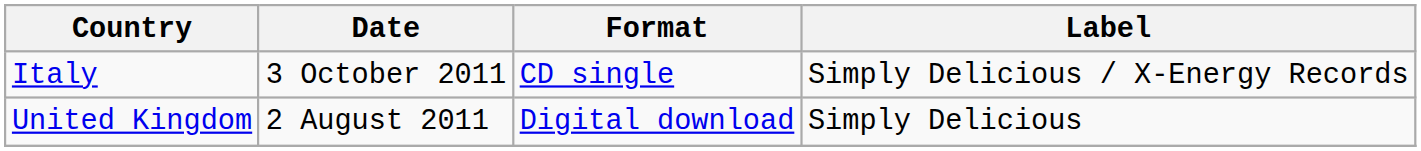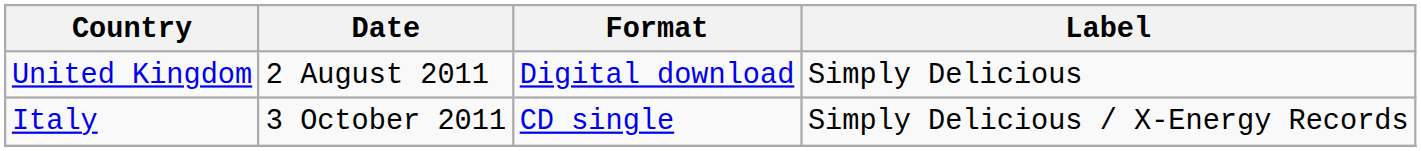rows swapped: (132, 122) <-> (55, 75)
